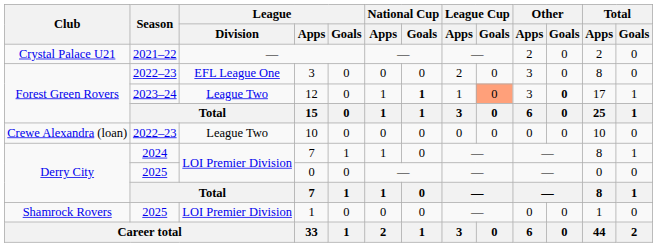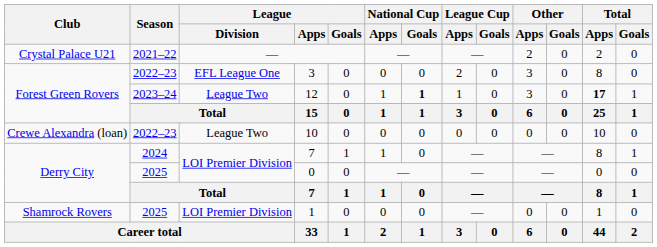(494, 93) lightsalmon background -> (494, 93) no background
(564, 93) bold -> (564, 93) normal
(599, 93) normal -> (599, 93) bold
